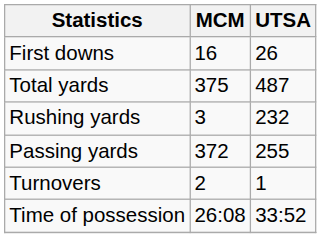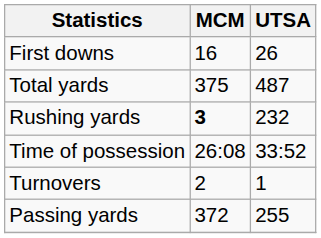(200, 118) normal -> (200, 118) bold
rows swapped: (74, 150) <-> (97, 215)
